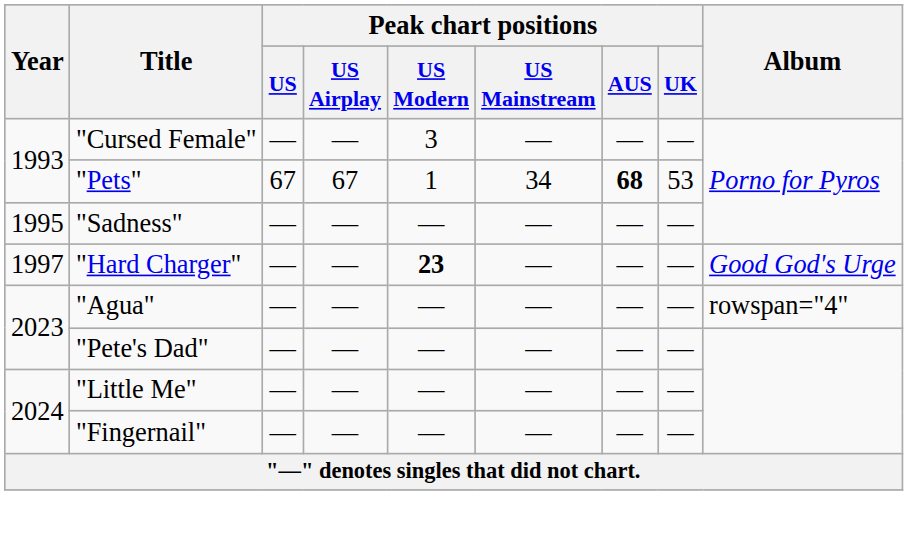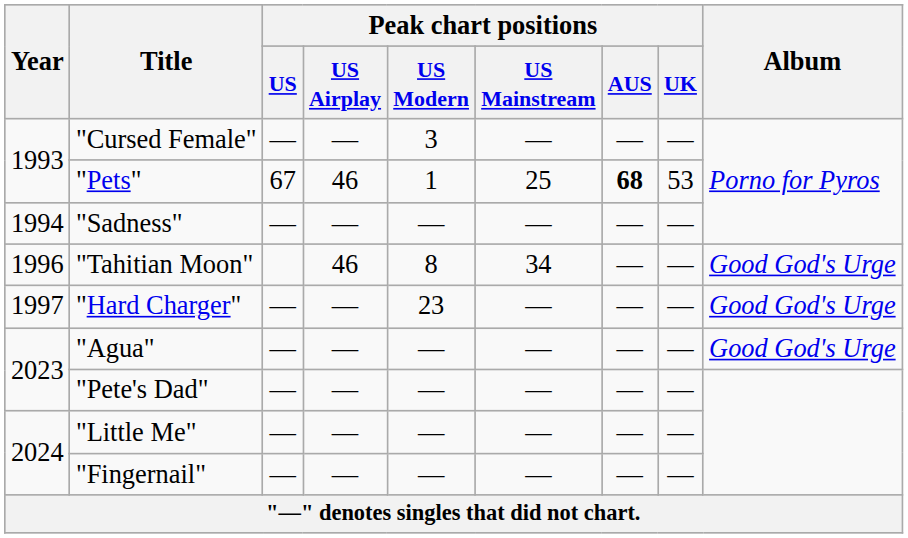(345, 180) 67 -> (345, 180) 46
(538, 180) 34 -> (538, 180) 25
(37, 222) 1995 -> (37, 222) 1994
+ row: (165, 264)
(431, 264) bold -> (431, 306) normal
(779, 306) rowspan="4" -> (802, 348) Good God's Urge
